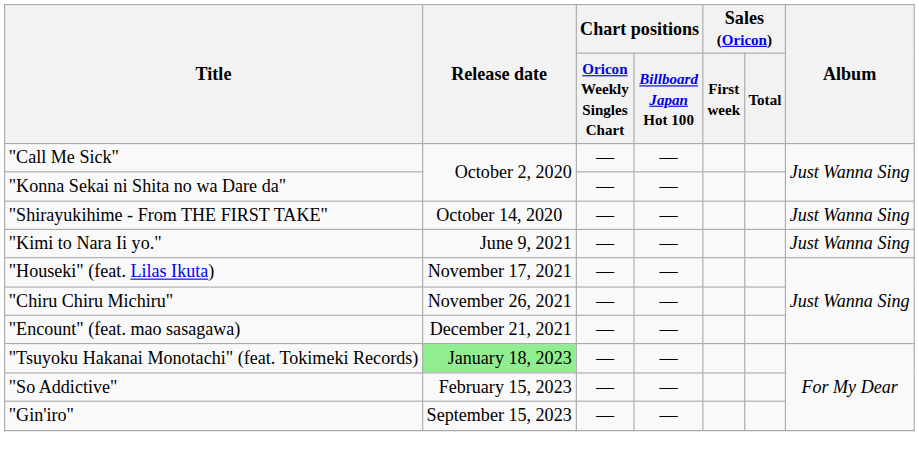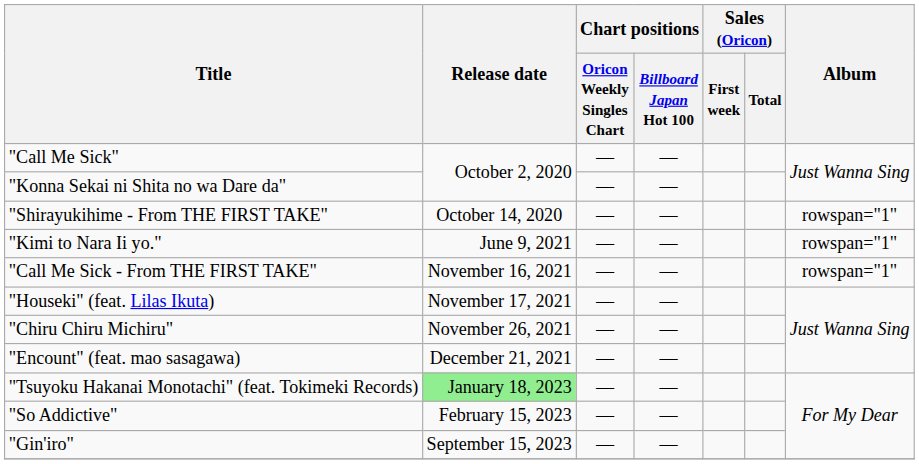(850, 214) Just Wanna Sing -> (850, 214) rowspan="1"
(850, 243) Just Wanna Sing -> (850, 243) rowspan="1"
+ row: (163, 272)
